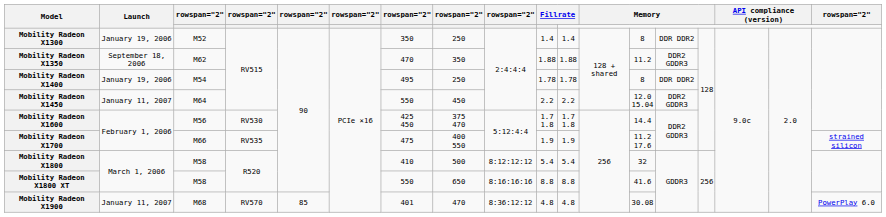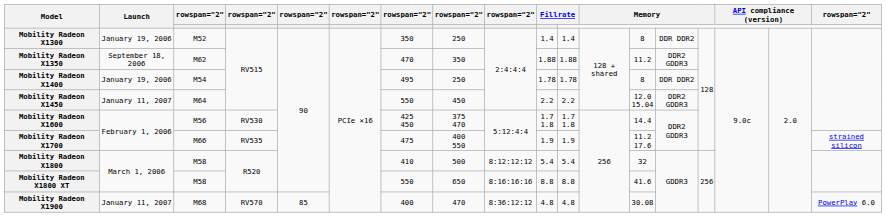(407, 202) 401 -> (407, 202) 400
